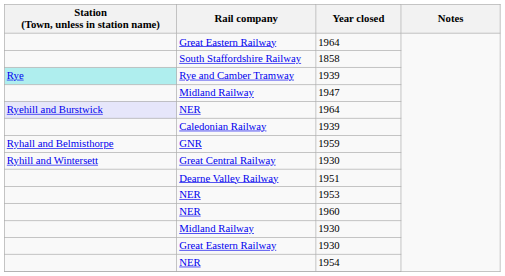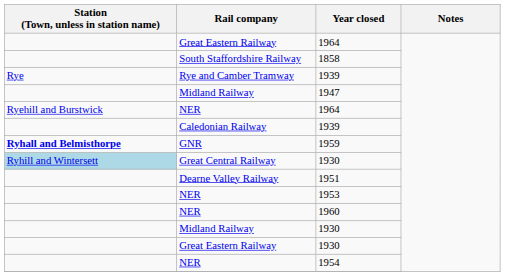(15, 76) paleturquoise background -> (15, 76) no background
(55, 110) lavender background -> (55, 110) no background
(60, 144) normal -> (64, 144) bold
(52, 161) no background -> (52, 161) lightblue background
